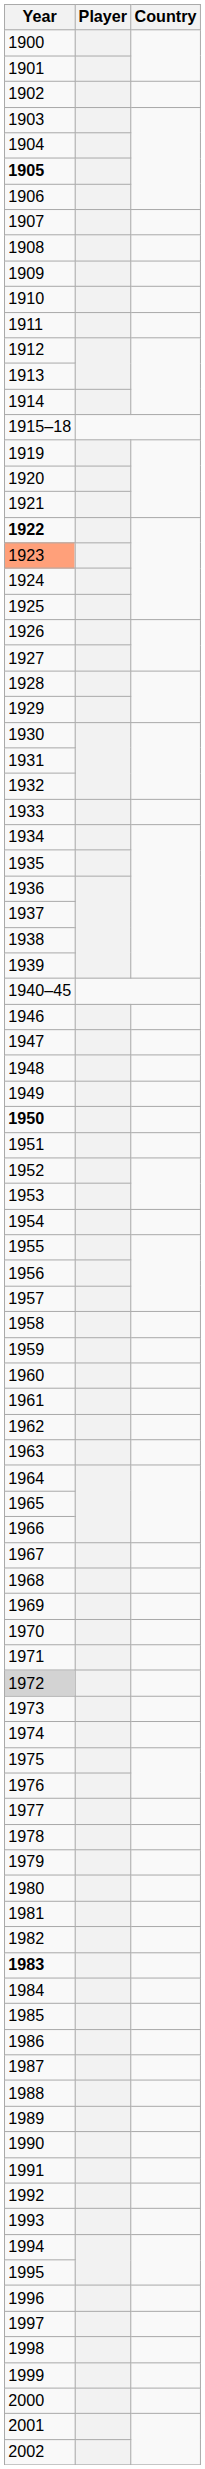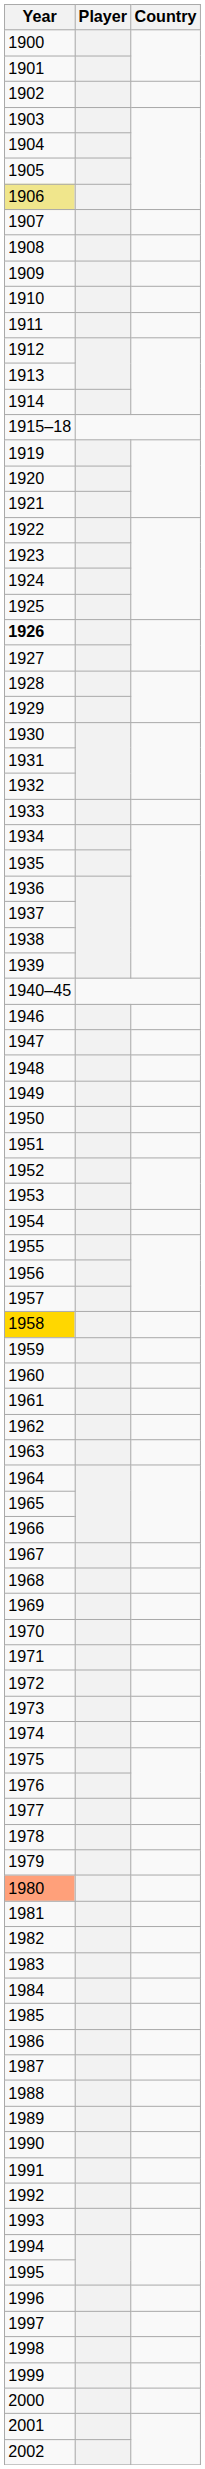(26, 171) bold -> (26, 171) normal
(26, 196) no background -> (26, 196) khaki background
(26, 529) bold -> (26, 529) normal
(26, 555) lightsalmon background -> (26, 555) no background
(26, 632) normal -> (26, 632) bold
(26, 1119) bold -> (26, 1119) normal
(26, 1324) no background -> (26, 1324) gold background
(26, 1683) lightgrey background -> (26, 1683) no background
(26, 1888) no background -> (26, 1888) lightsalmon background
(26, 1965) bold -> (26, 1965) normal
